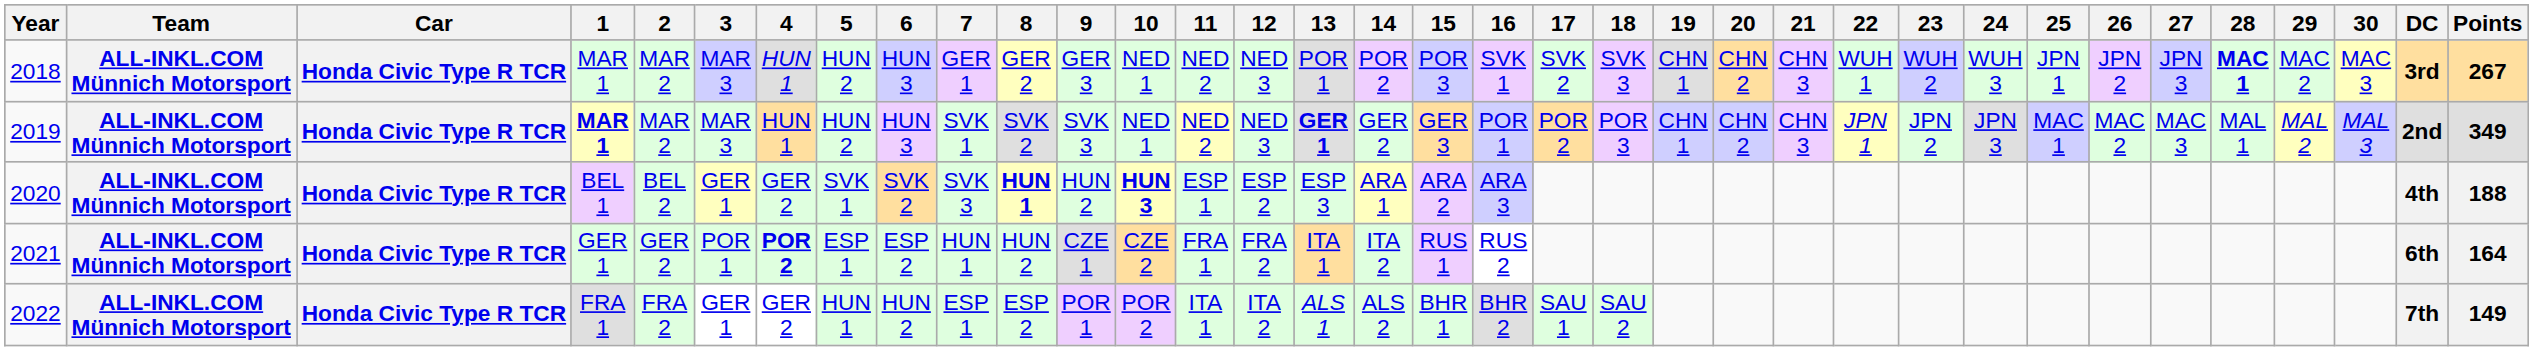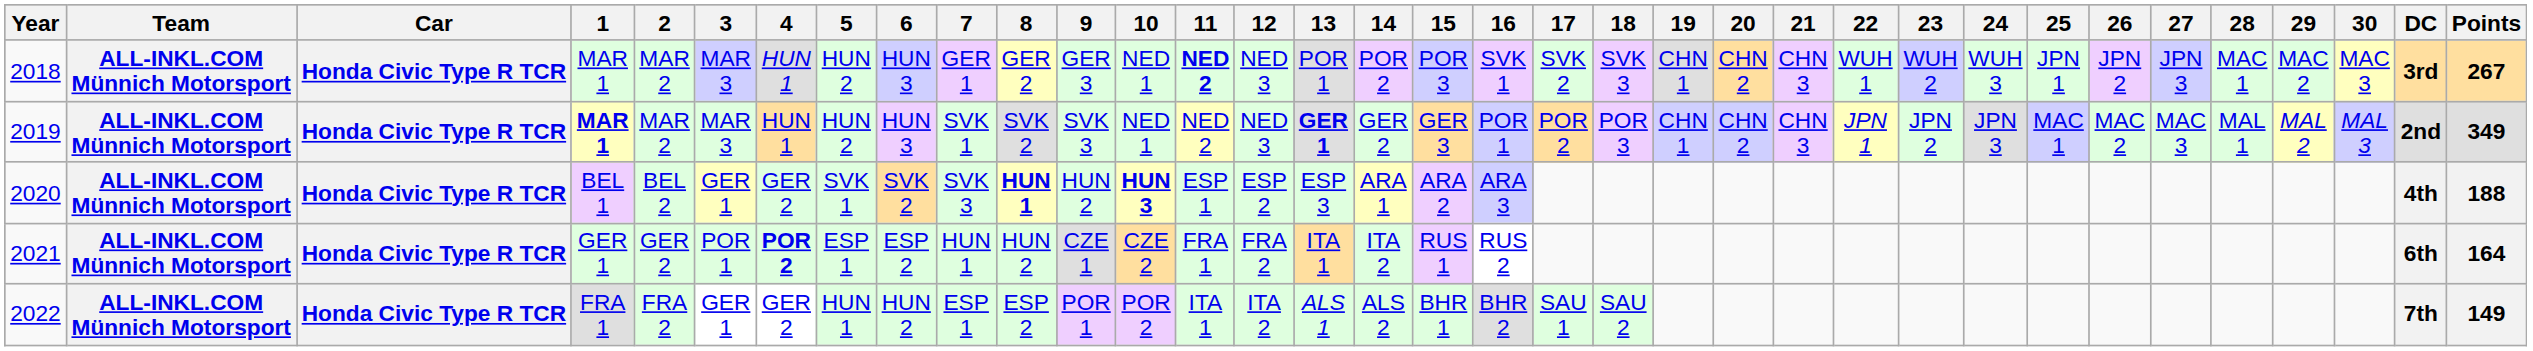(1205, 71) normal -> (1205, 71) bold
(2243, 71) bold -> (2242, 71) normal
